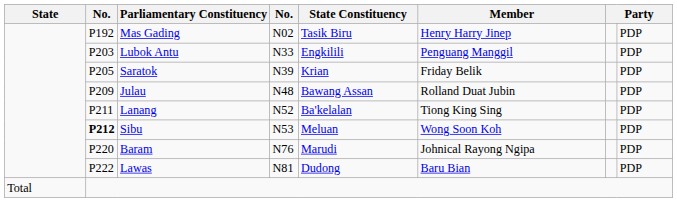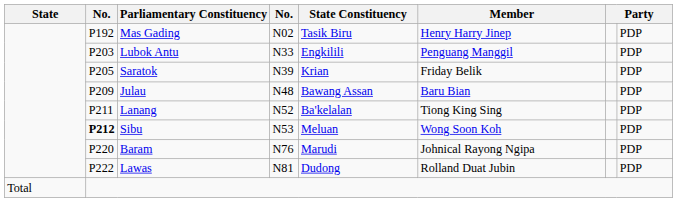(468, 91) Rolland Duat Jubin -> (445, 91) Baru Bian
(445, 168) Baru Bian -> (468, 168) Rolland Duat Jubin
